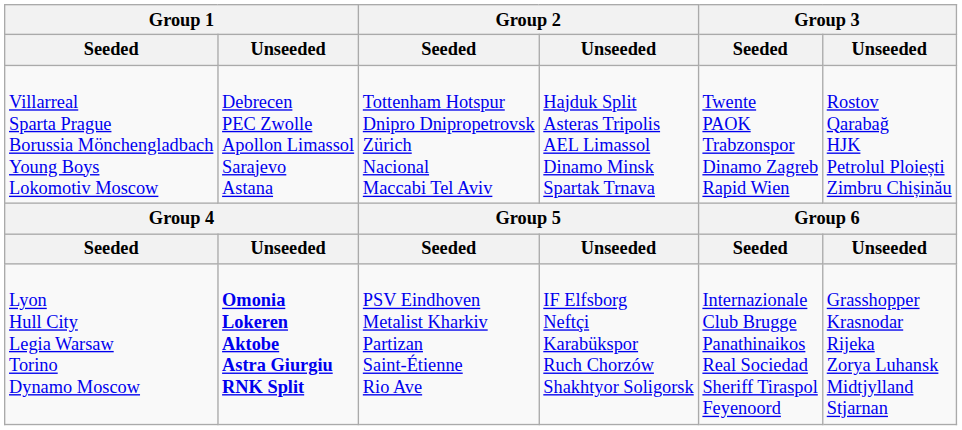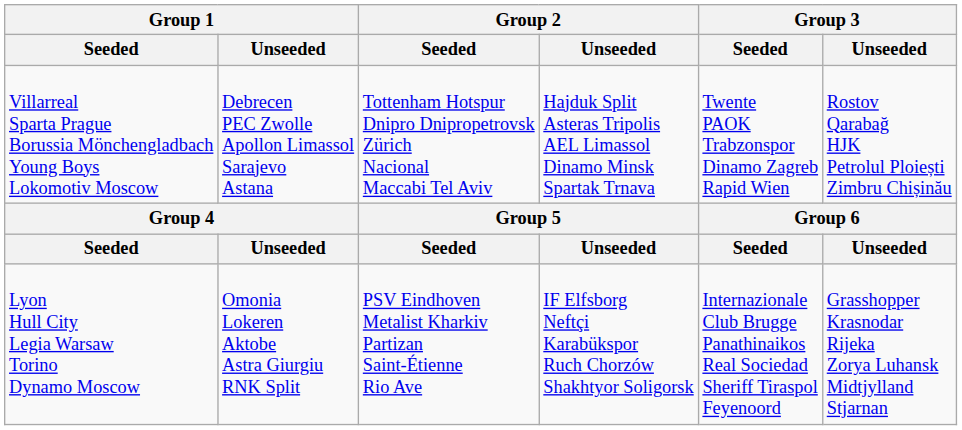(277, 343) bold -> (273, 343) normal
